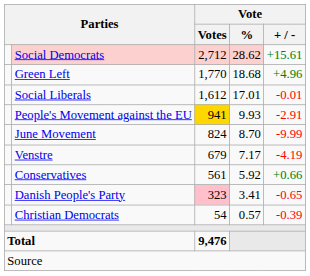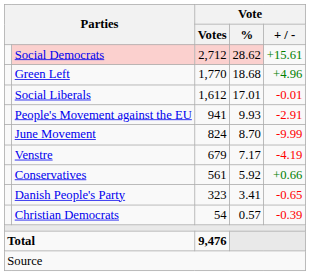(217, 114) gold background -> (217, 114) no background
(217, 194) pink background -> (217, 194) no background
